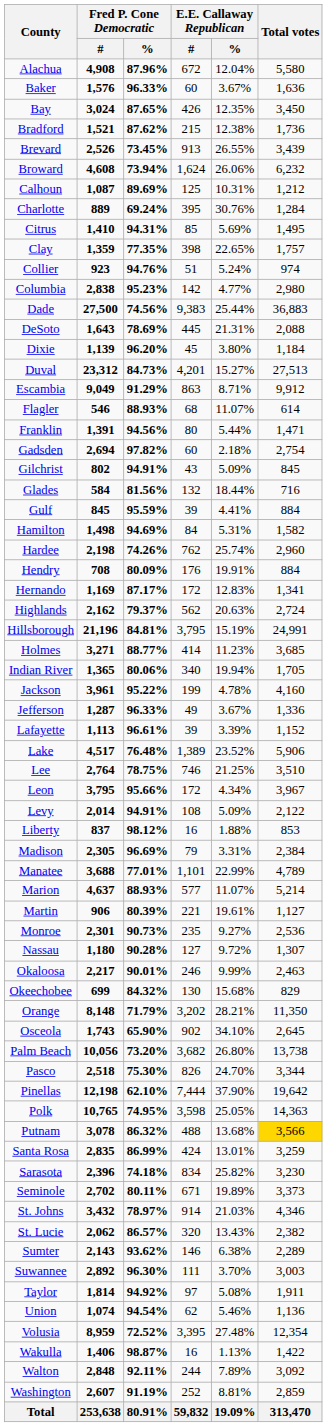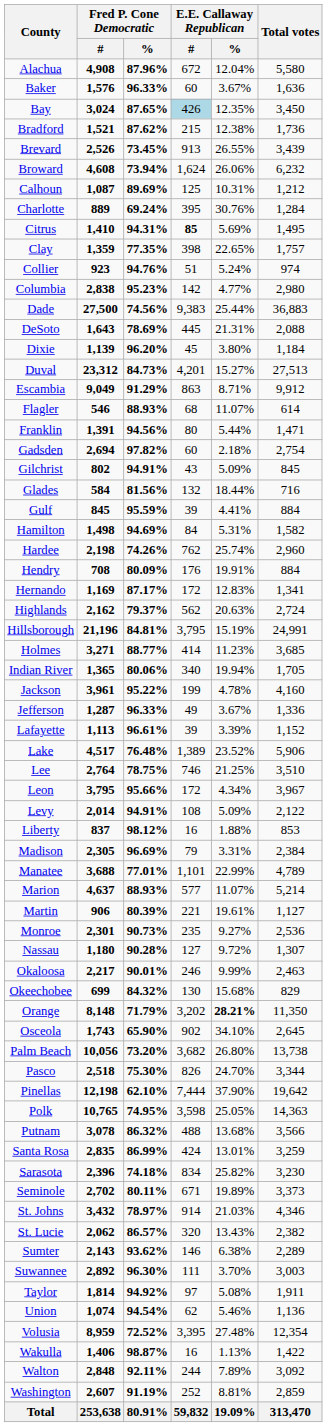(191, 108) no background -> (191, 108) lightblue background
(191, 229) normal -> (191, 229) bold
(235, 1011) normal -> (235, 1011) bold
(290, 1131) gold background -> (290, 1131) no background
